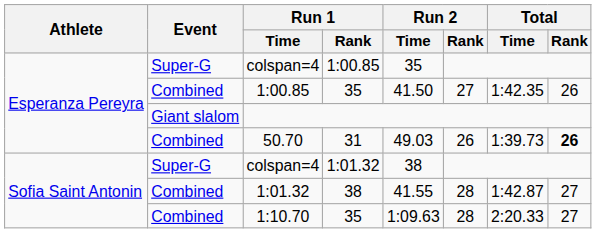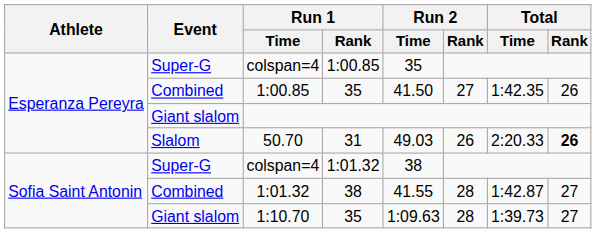(187, 141) Combined -> (175, 141) Slalom
(517, 141) 1:39.73 -> (517, 141) 2:20.33
(187, 216) Combined -> (195, 216) Giant slalom
(517, 216) 2:20.33 -> (517, 216) 1:39.73
